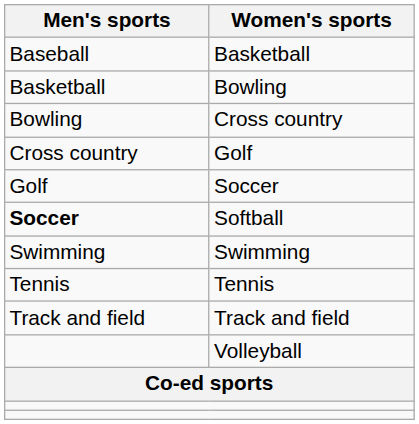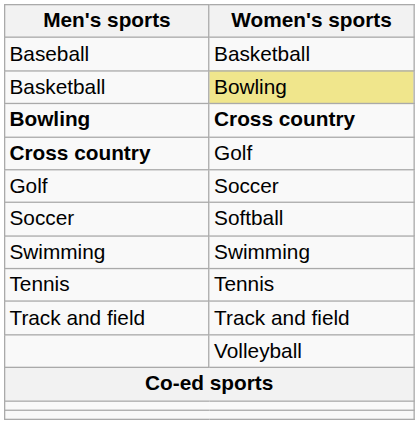(250, 86) no background -> (250, 86) khaki background
(46, 119) normal -> (50, 119) bold
(278, 119) normal -> (285, 119) bold
(74, 152) normal -> (80, 152) bold
(44, 218) bold -> (42, 218) normal
